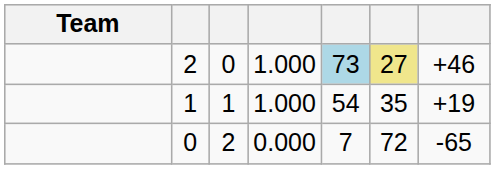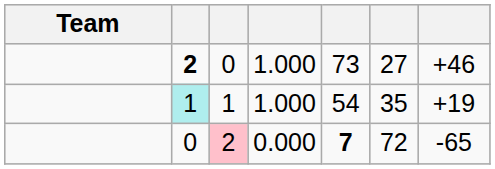(190, 63) normal -> (190, 63) bold
(346, 63) lightblue background -> (346, 63) no background
(394, 63) khaki background -> (394, 63) no background
(190, 103) no background -> (190, 103) paleturquoise background
(228, 143) no background -> (228, 143) pink background
(346, 143) normal -> (346, 143) bold
